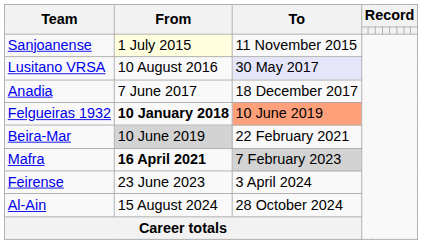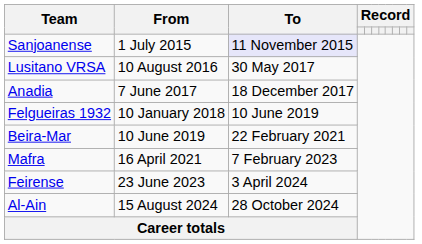(155, 45) lightyellow background -> (155, 45) no background
(296, 45) no background -> (292, 45) lavender background
(277, 68) lavender background -> (273, 68) no background
(173, 113) bold -> (171, 113) normal
(279, 113) lightsalmon background -> (275, 113) no background
(161, 136) lightgrey background -> (161, 136) no background
(162, 159) bold -> (160, 159) normal
(288, 159) lightgrey background -> (284, 159) no background
